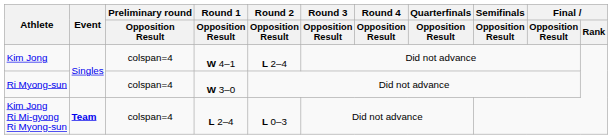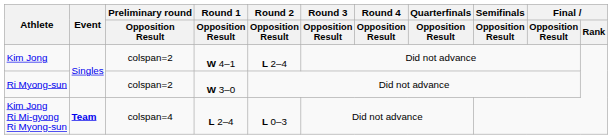(150, 58) colspan=4 -> (150, 58) colspan=2
(150, 85) colspan=4 -> (150, 85) colspan=2
